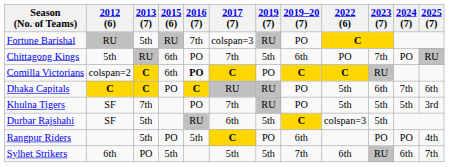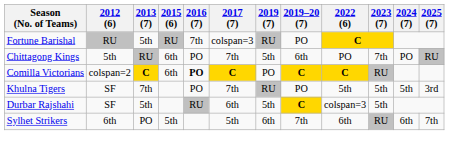- row: (38, 89)
- row: (39, 137)
(268, 154) 5th -> (268, 121) 6th
